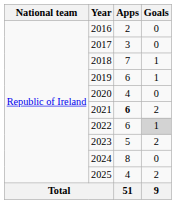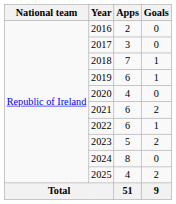(128, 110) bold -> (128, 110) normal
(156, 126) lightgrey background -> (156, 126) no background
